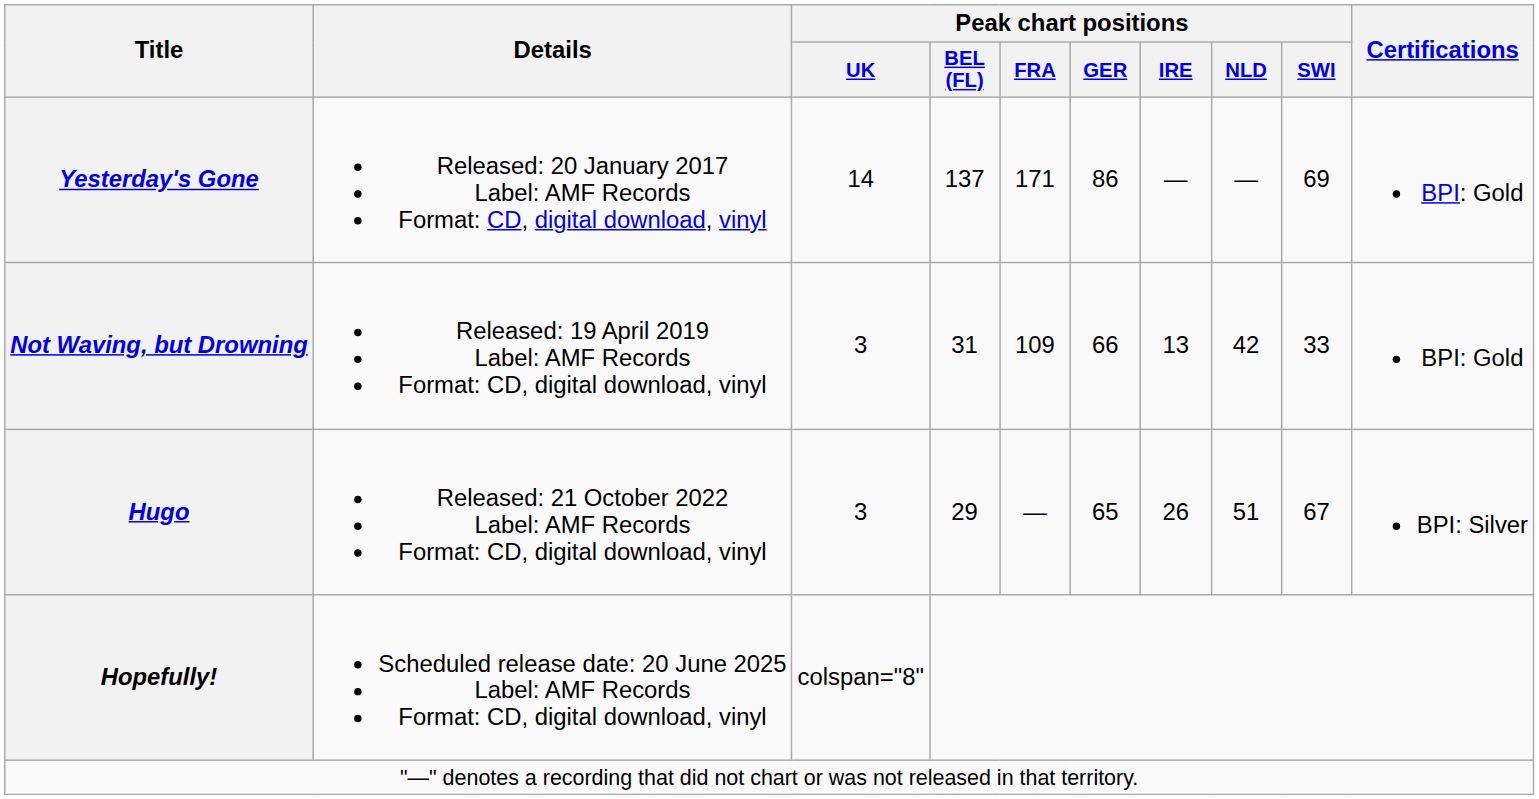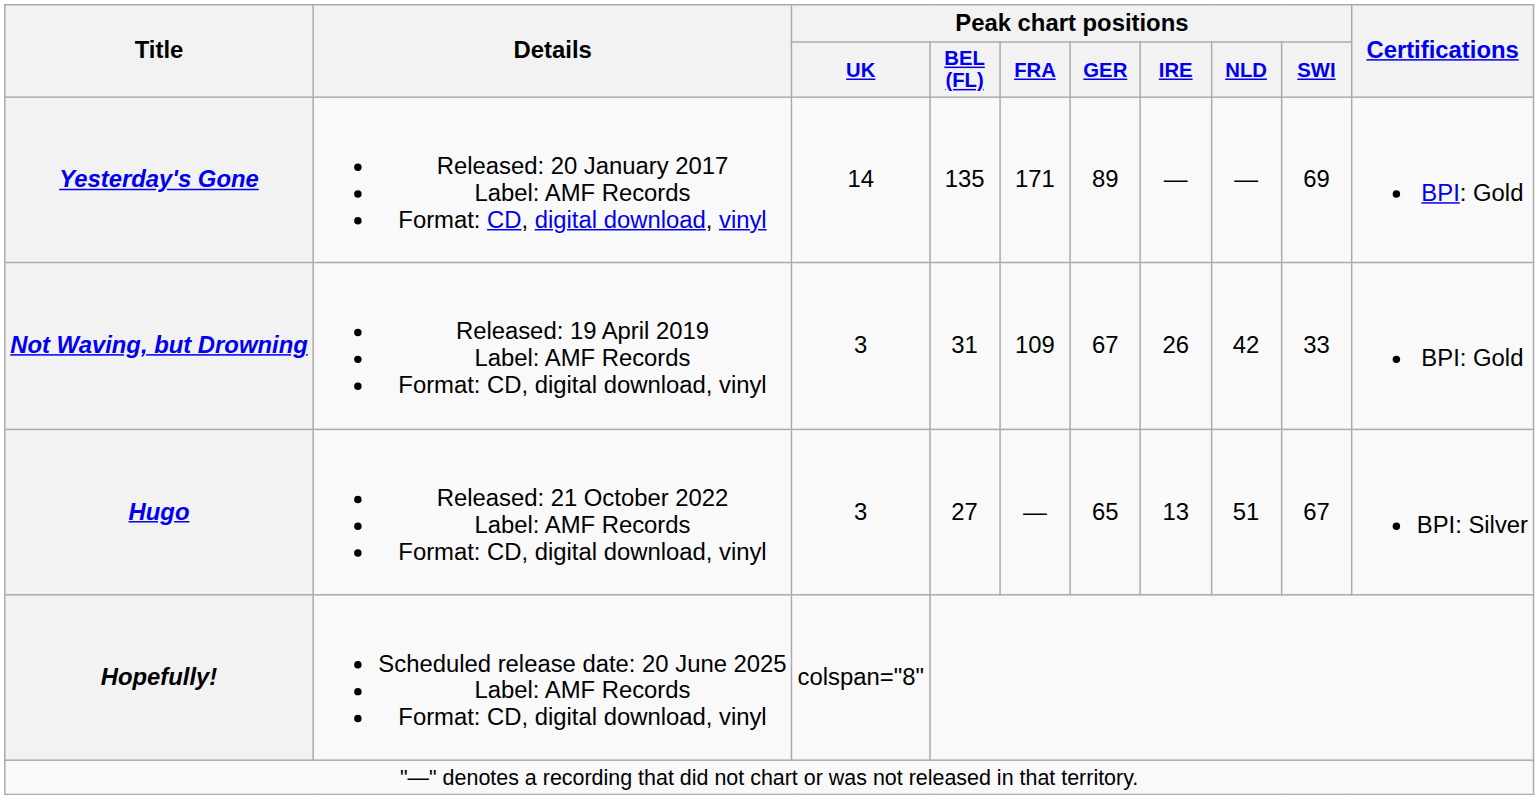(965, 179) 137 -> (965, 179) 135
(1105, 179) 86 -> (1105, 179) 89
(1105, 345) 66 -> (1105, 345) 67
(1176, 345) 13 -> (1176, 345) 26
(965, 511) 29 -> (965, 511) 27
(1176, 511) 26 -> (1176, 511) 13
